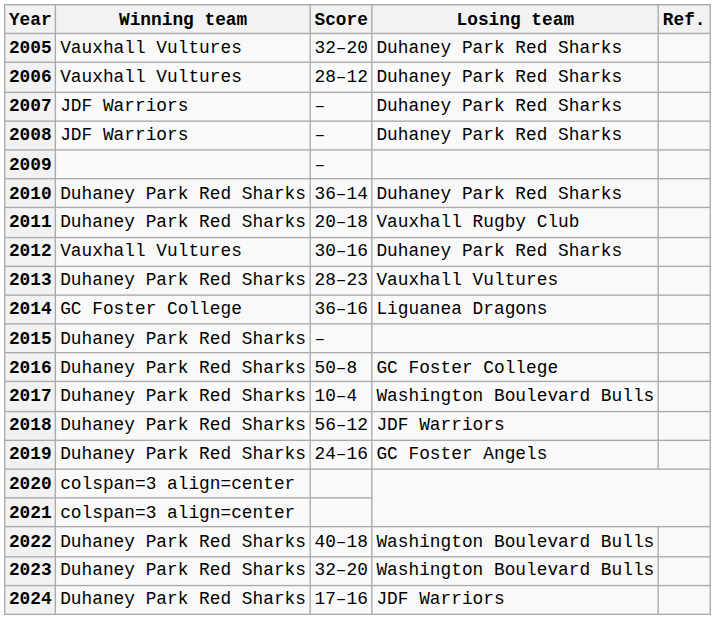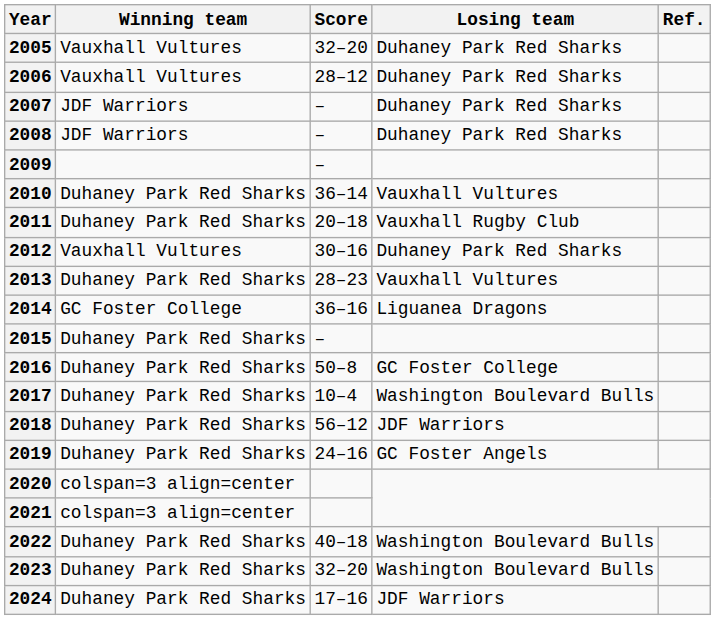(499, 193) Duhaney Park Red Sharks -> (467, 193) Vauxhall Vultures
